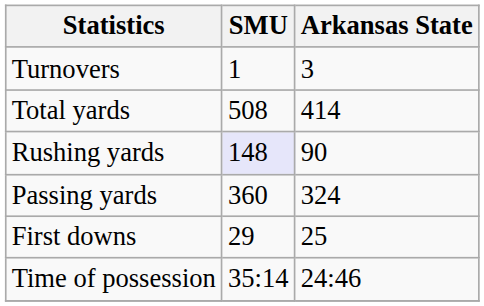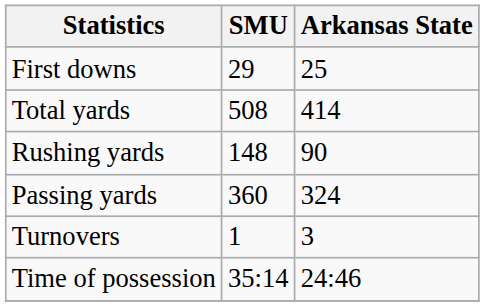rows swapped: (74, 236) <-> (66, 68)
(248, 152) lavender background -> (248, 152) no background
